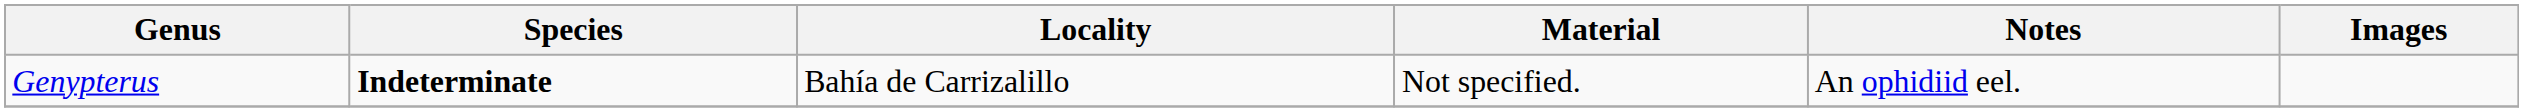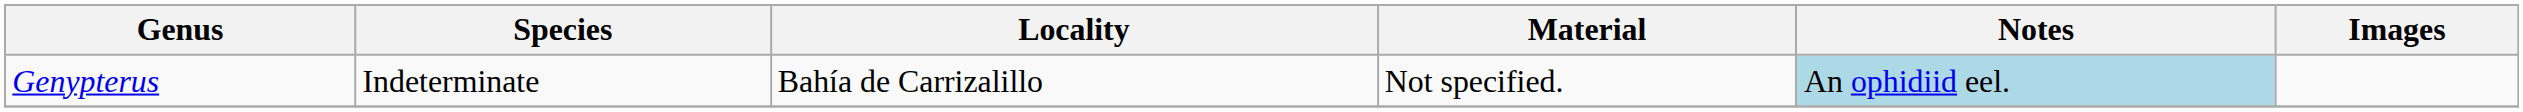(455, 80) bold -> (451, 80) normal
(1918, 80) no background -> (1907, 80) lightblue background
